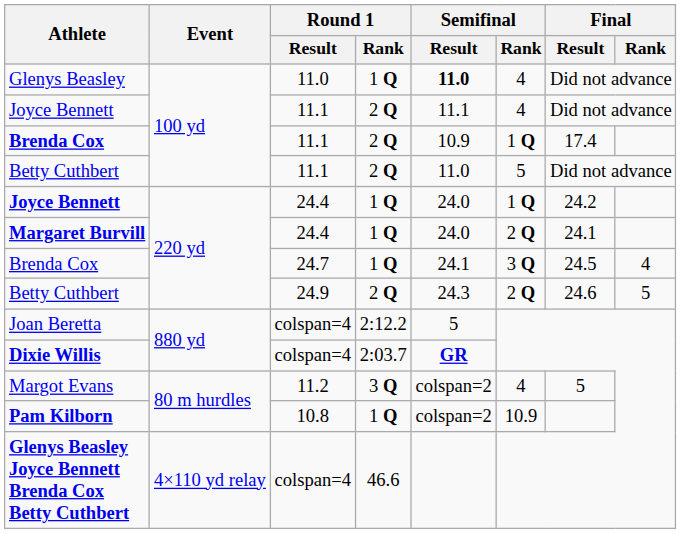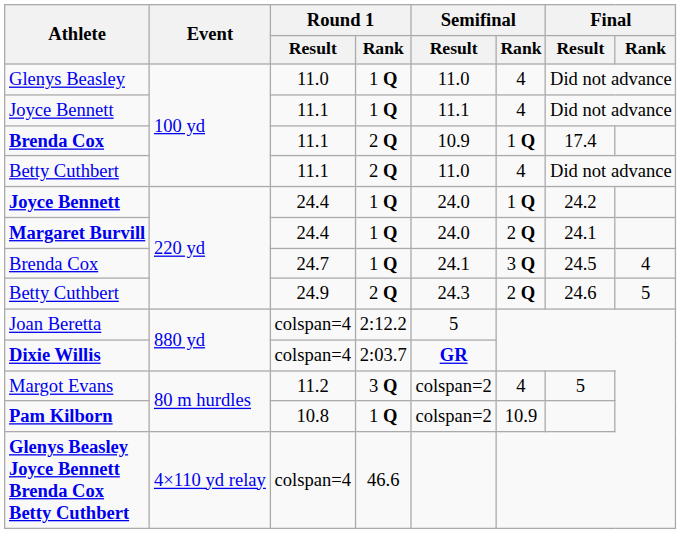(454, 79) bold -> (454, 79) normal
(383, 110) 2 Q -> (383, 110) 1 Q
(521, 171) 5 -> (521, 171) 4
